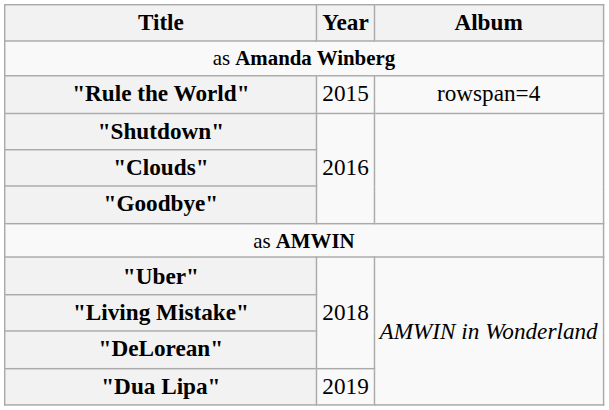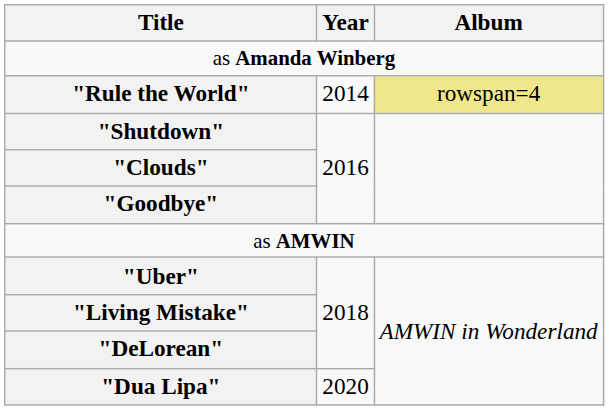(346, 94) 2015 -> (346, 94) 2014
(489, 94) no background -> (489, 94) khaki background
(346, 386) 2019 -> (346, 386) 2020
